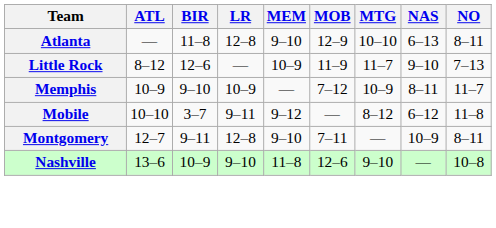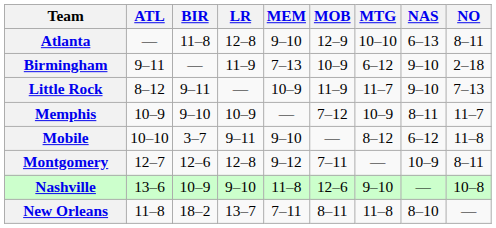+ row: (66, 65)
(195, 65) 12–6 -> (195, 89) 9–11
(286, 114) 9–12 -> (286, 138) 9–10
(195, 138) 9–11 -> (195, 162) 12–6
(286, 138) 9–10 -> (286, 162) 9–12
+ row: (66, 211)
